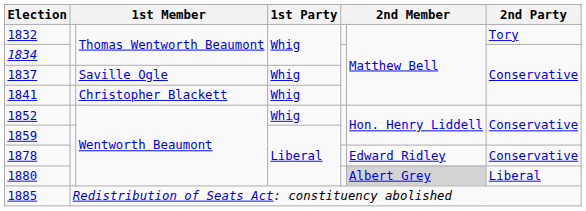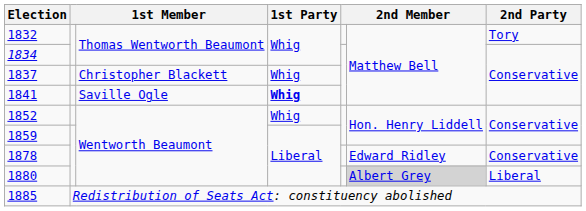(123, 75) Saville Ogle -> (153, 75) Christopher Blackett
(153, 95) Christopher Blackett -> (123, 95) Saville Ogle
(285, 95) normal -> (285, 95) bold
